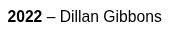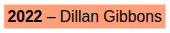(85, 17) no background -> (85, 17) lightsalmon background
